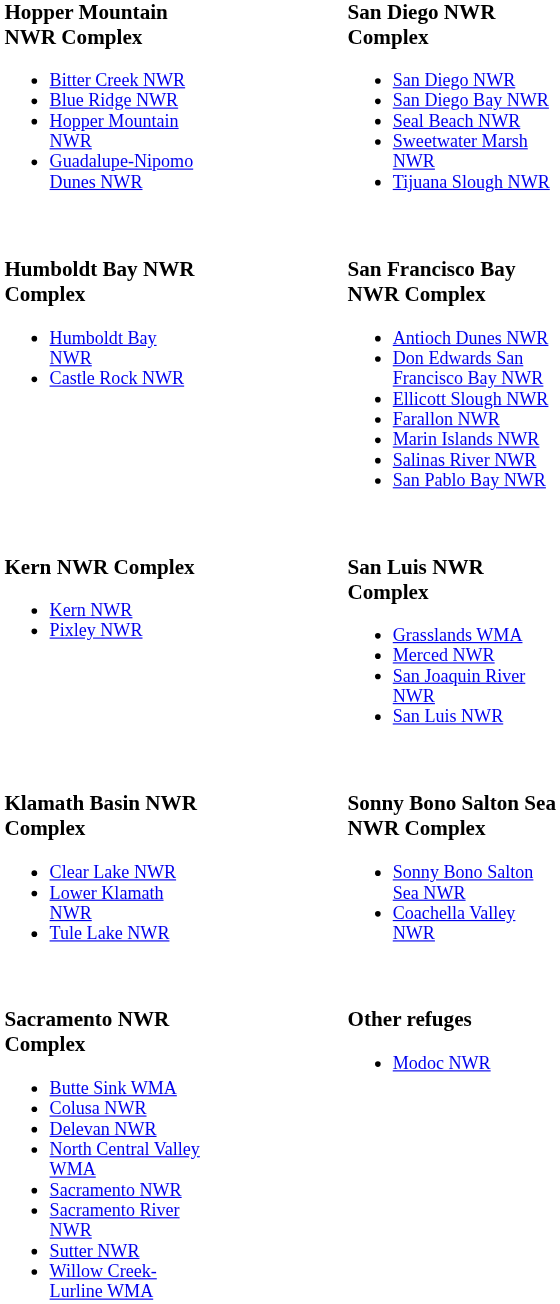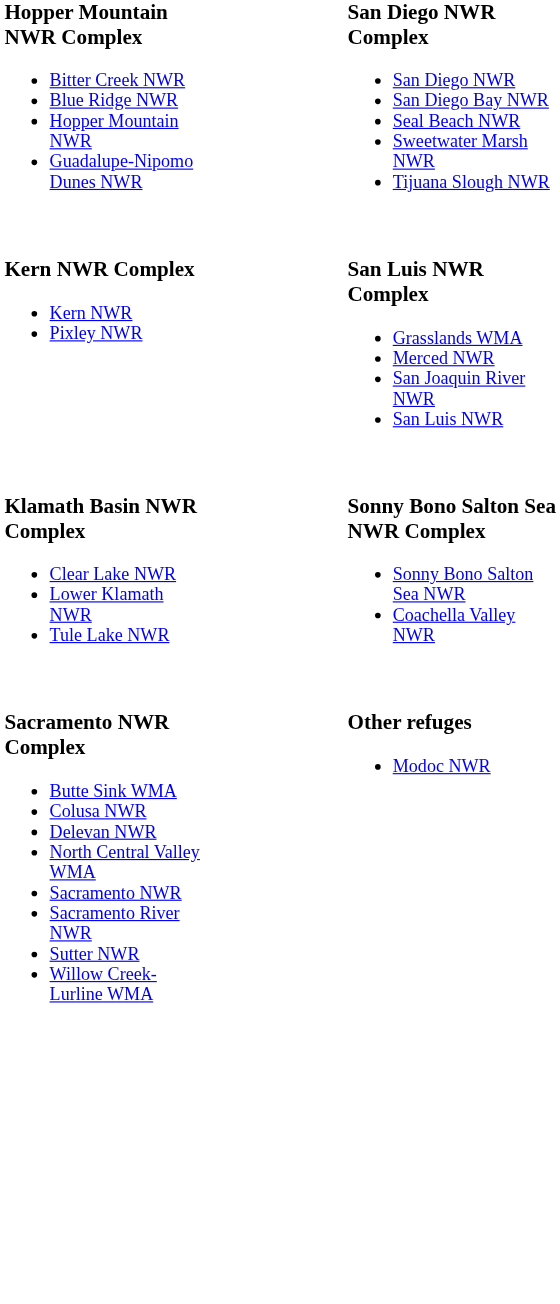- row: (103, 323)
